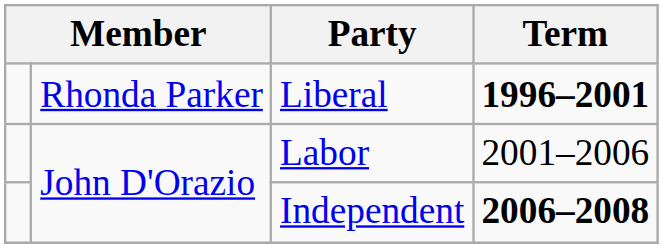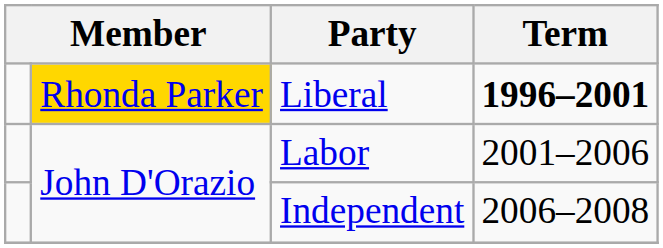(152, 93) no background -> (152, 93) gold background
(565, 211) bold -> (565, 211) normal
